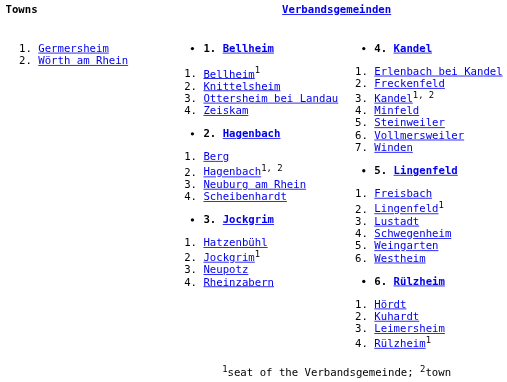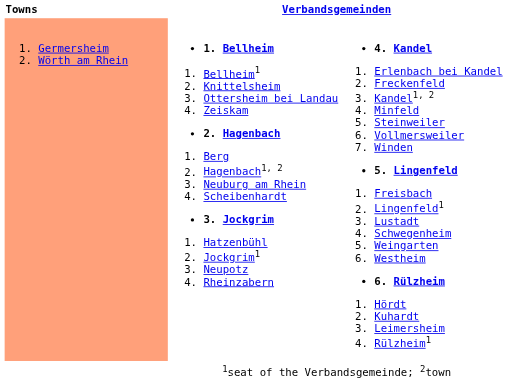(86, 54) no background -> (86, 54) lightsalmon background
